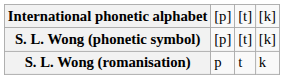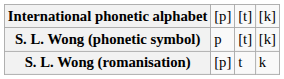(223, 39) [p] -> (218, 39) p
(218, 62) p -> (223, 62) [p]
